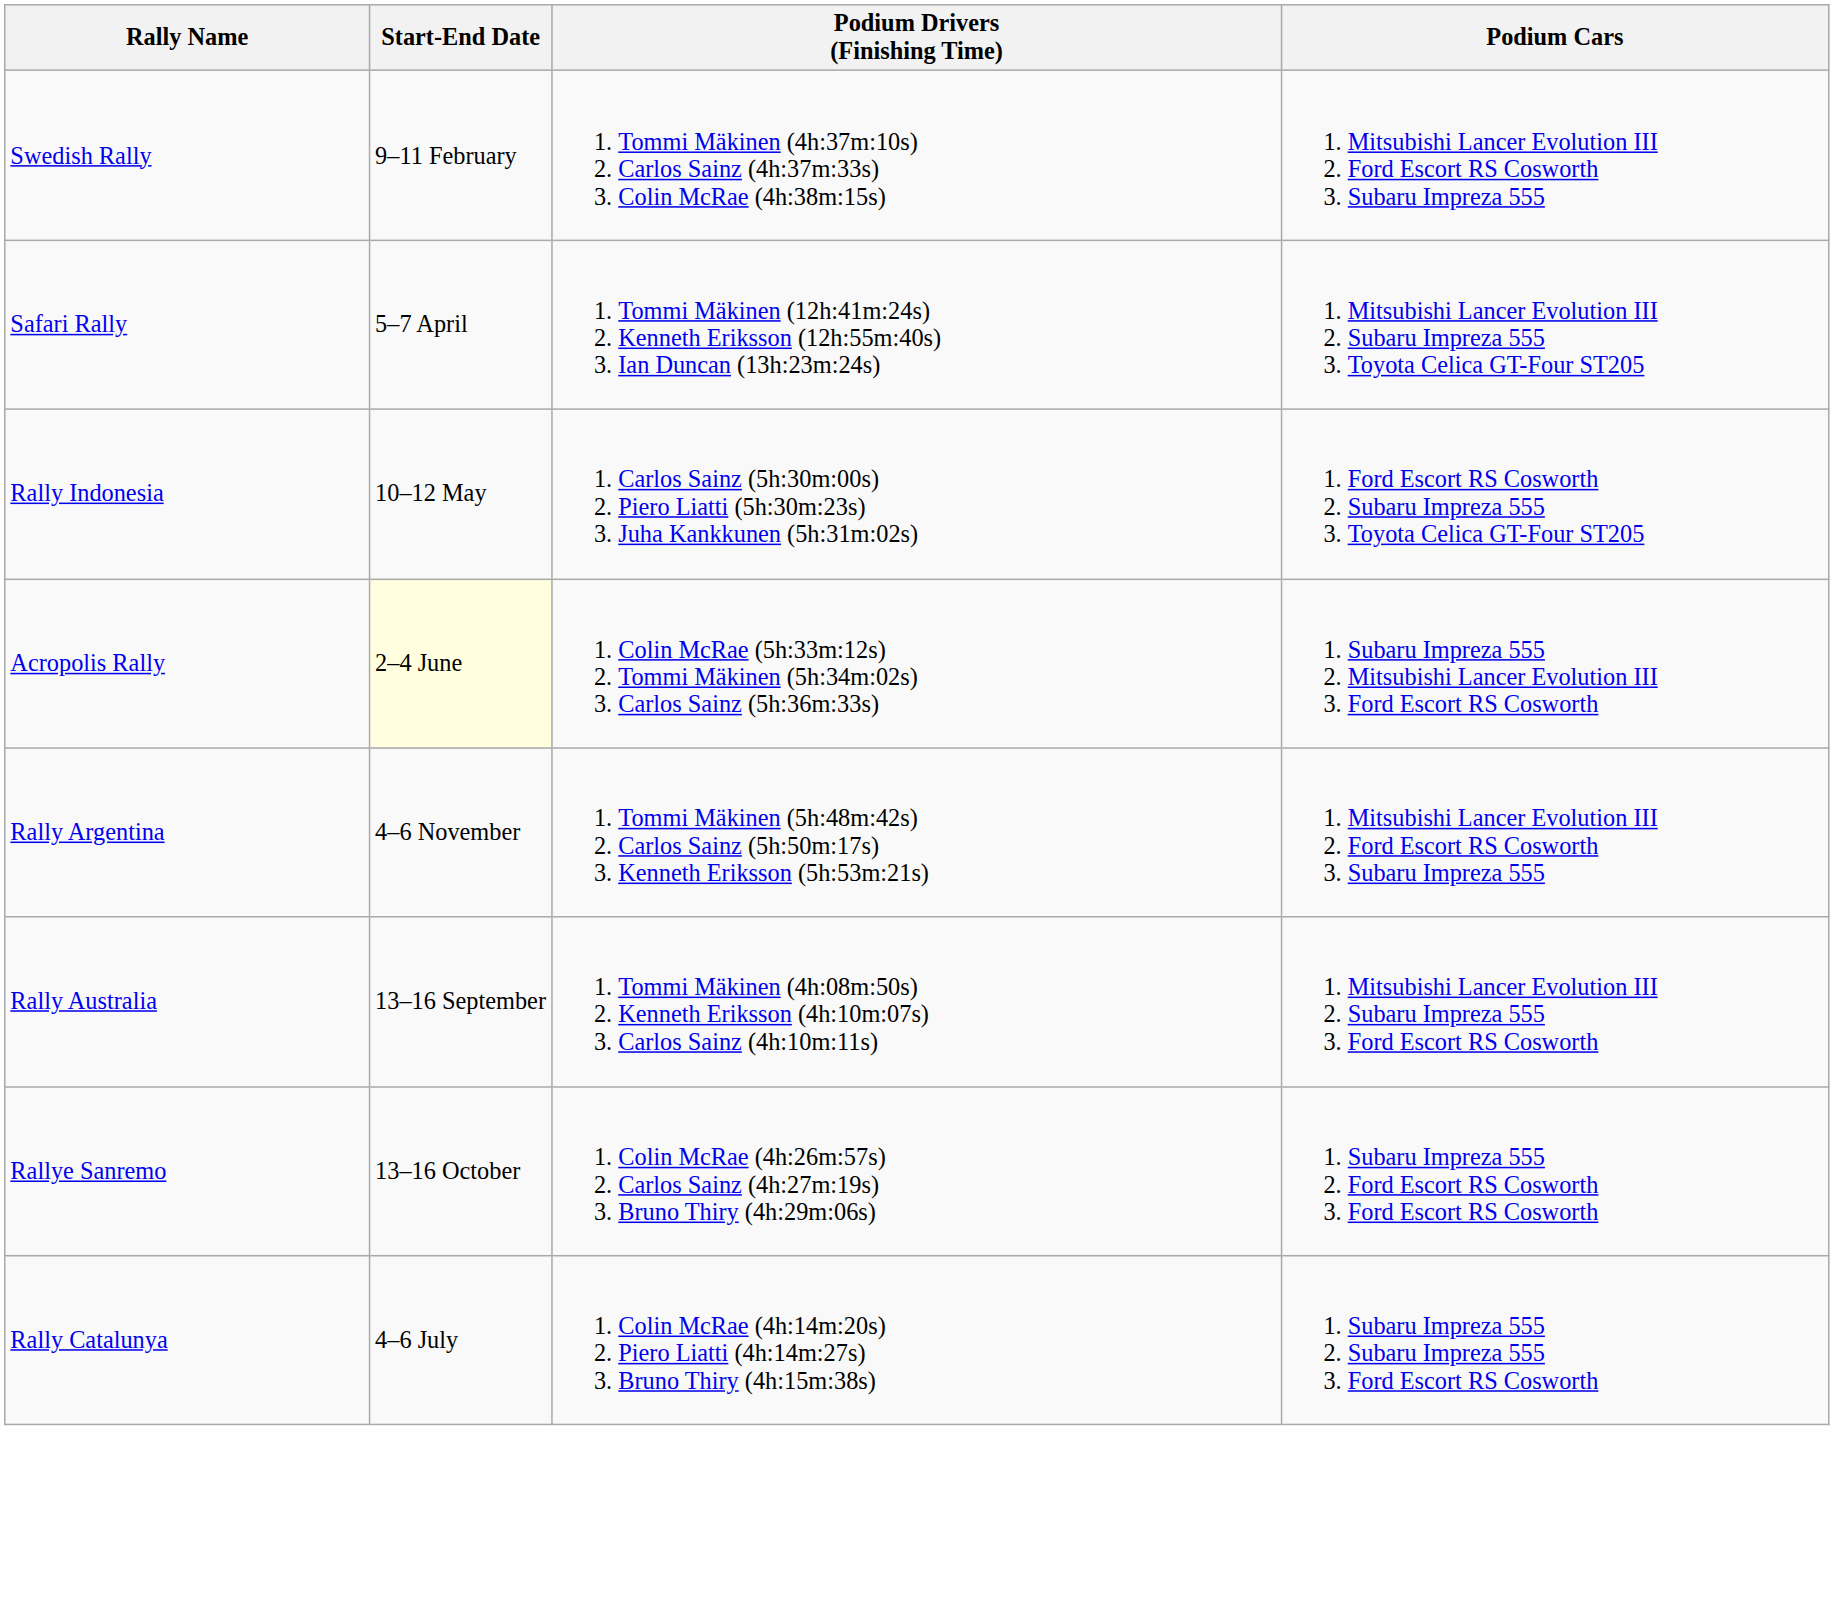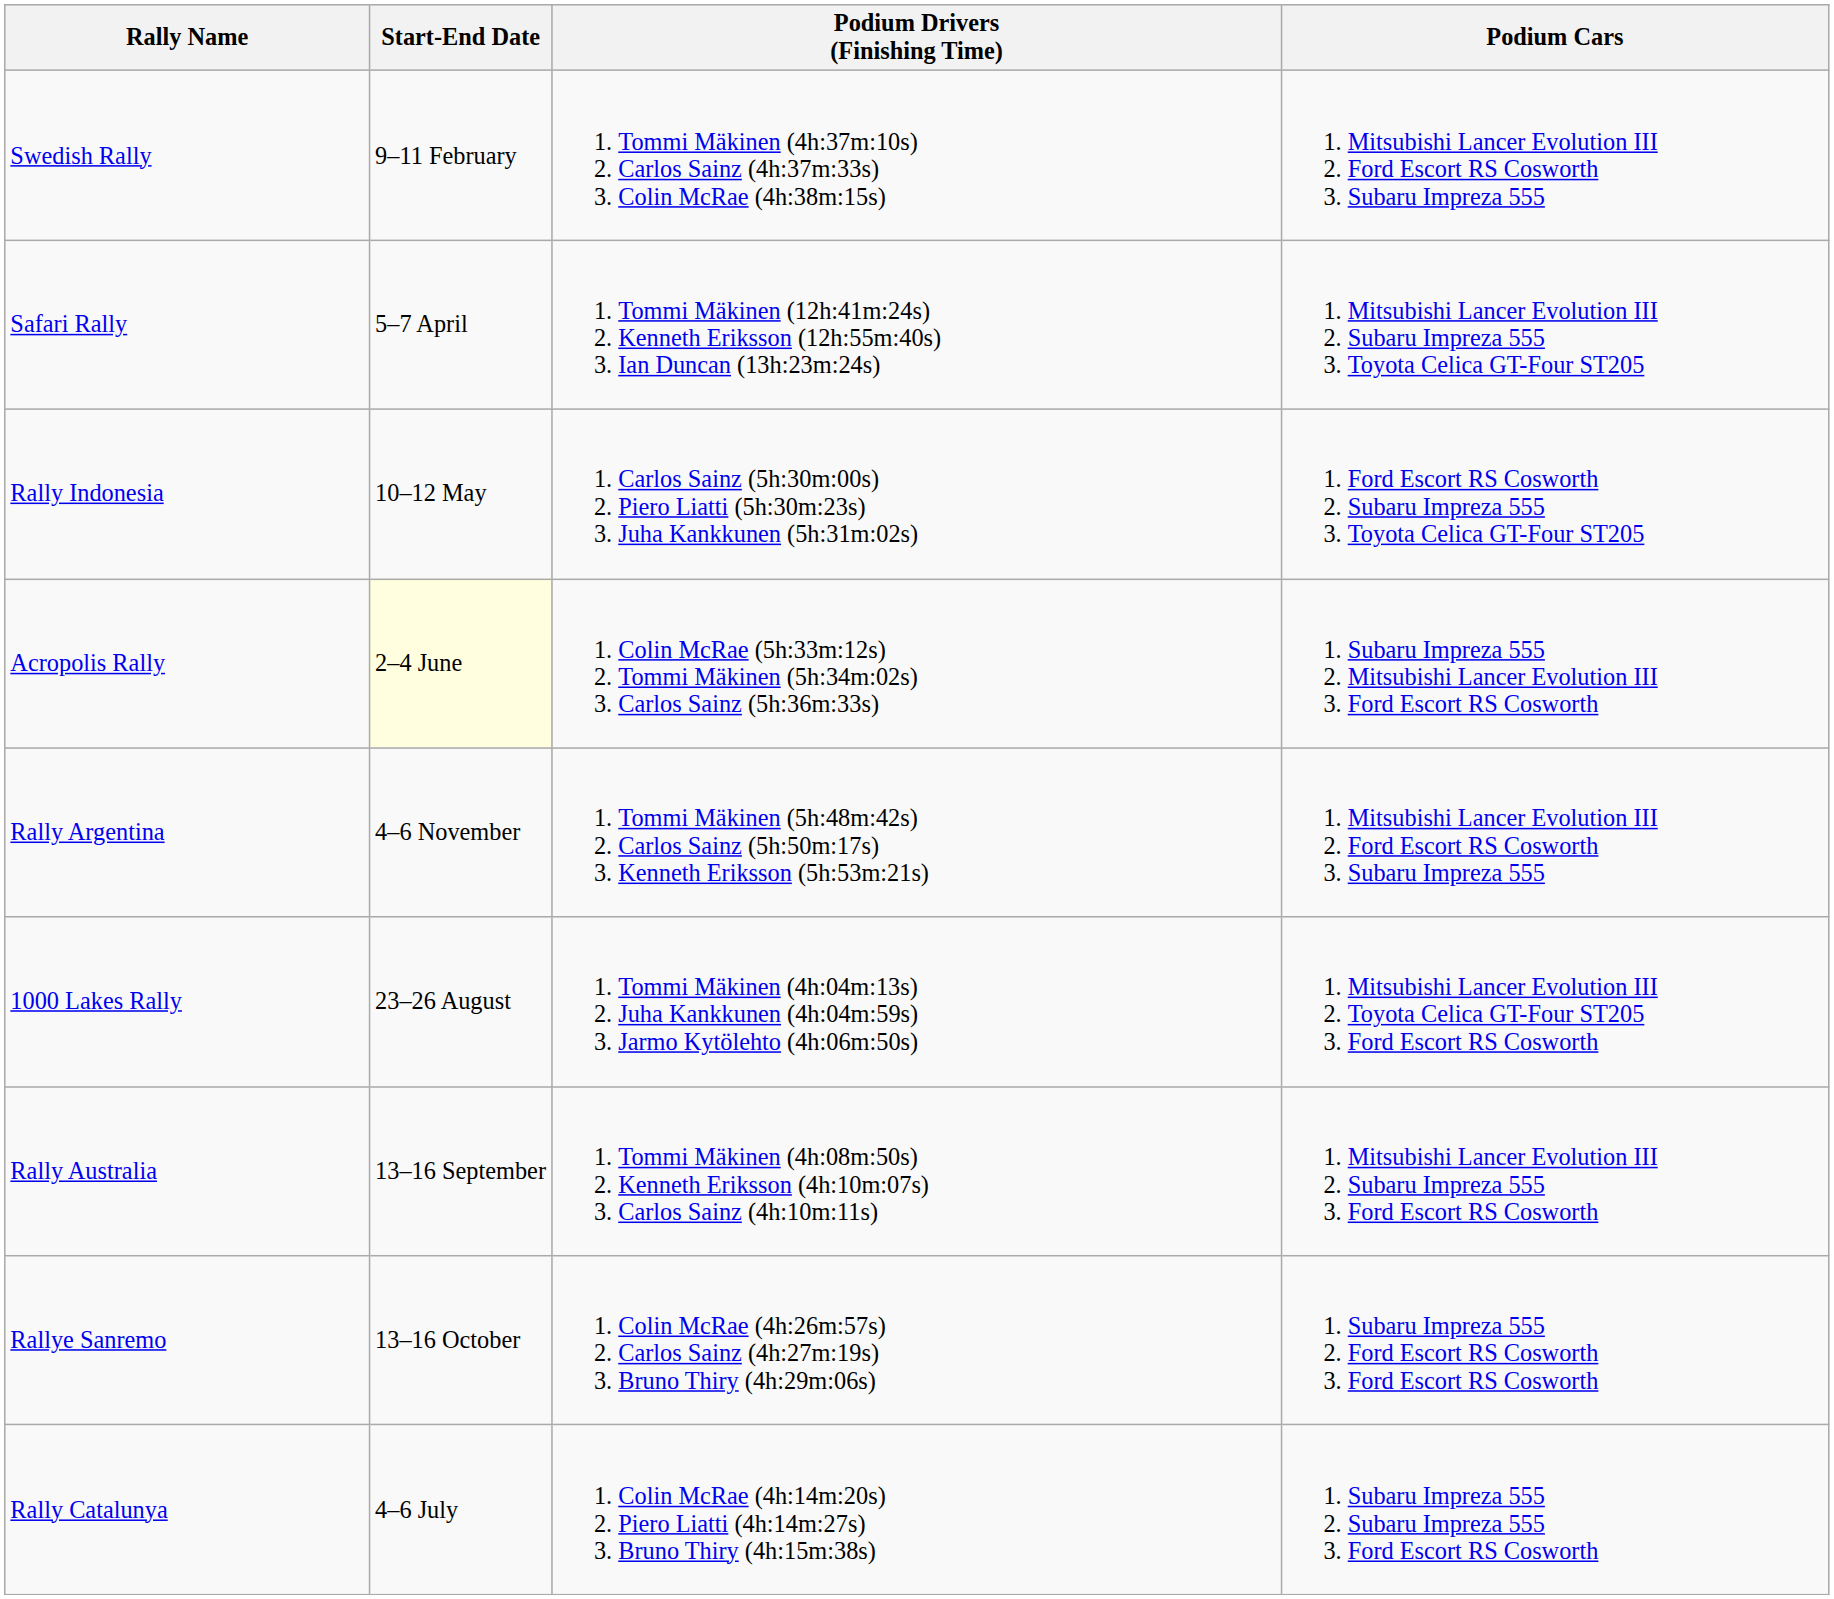+ row: (96, 1001)
